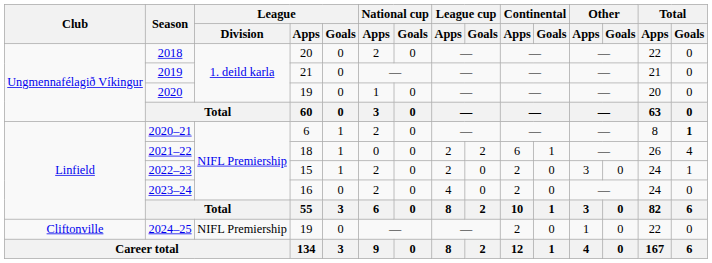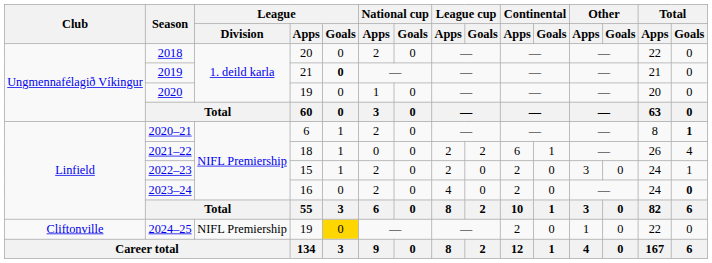(341, 72) normal -> (341, 72) bold
(689, 190) normal -> (689, 190) bold
(341, 229) no background -> (341, 229) gold background
